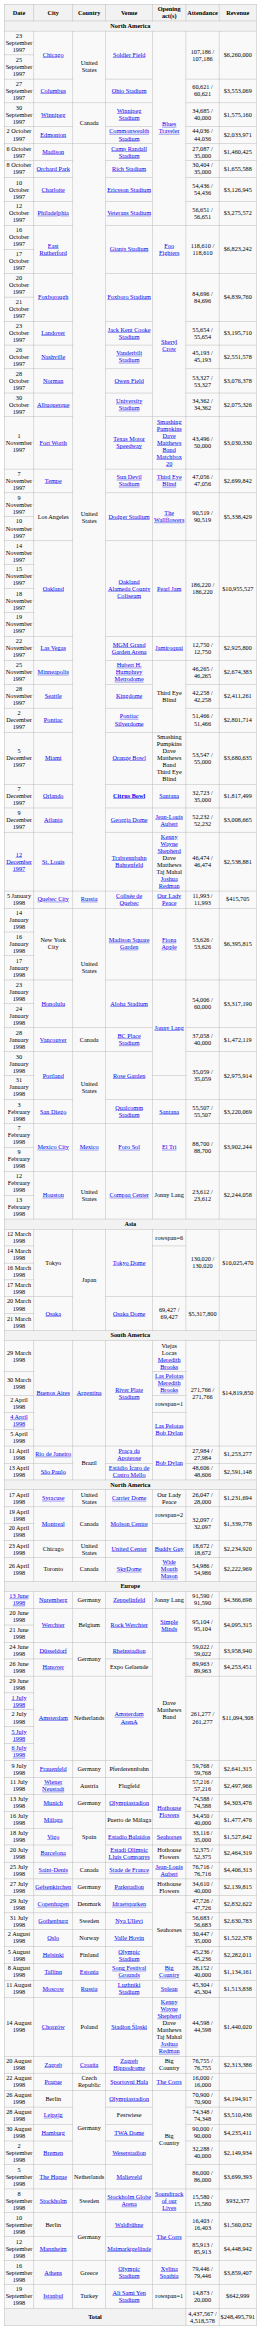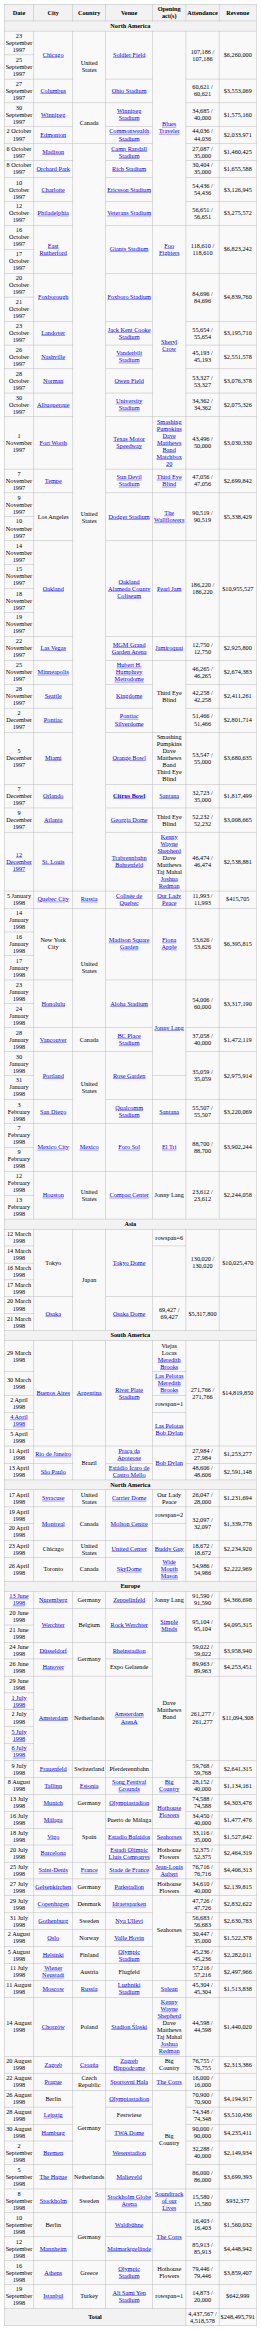(169, 820) Jean-Louis Aubert -> (169, 820) Third Eye Blind
(89, 1769) Germany -> (89, 1769) Switzerland
rows swapped: (19, 1786) <-> (19, 1972)
(89, 1870) Canada -> (89, 1870) France
(169, 2272) Xylina Spathia -> (169, 2272) Hothouse Flowers
